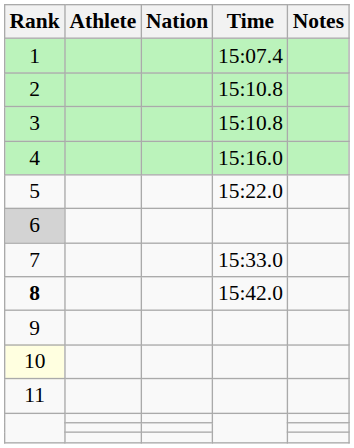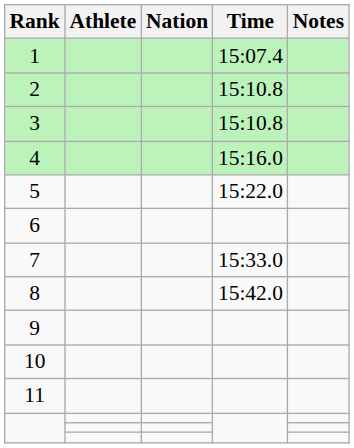(35, 225) lightgrey background -> (35, 225) no background
(35, 293) bold -> (35, 293) normal
(35, 361) lightyellow background -> (35, 361) no background
